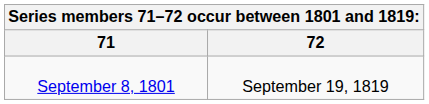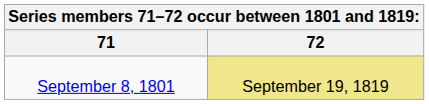(315, 86) no background -> (315, 86) khaki background
